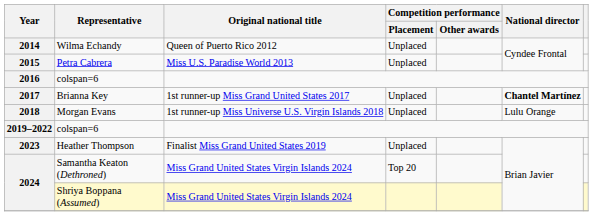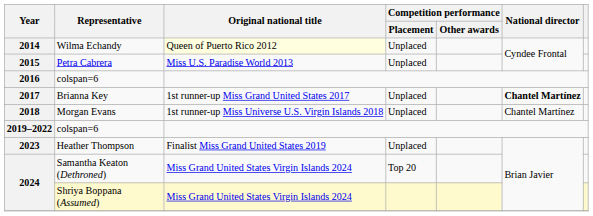(222, 46) no background -> (222, 46) lightyellow background
(530, 112) Lulu Orange -> (539, 112) Chantel Martínez
